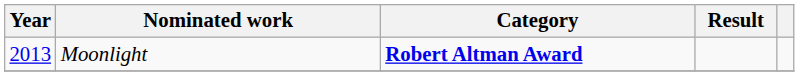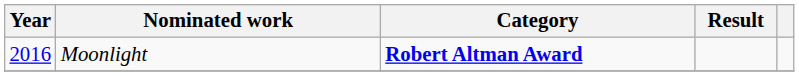(30, 53) 2013 -> (30, 53) 2016
